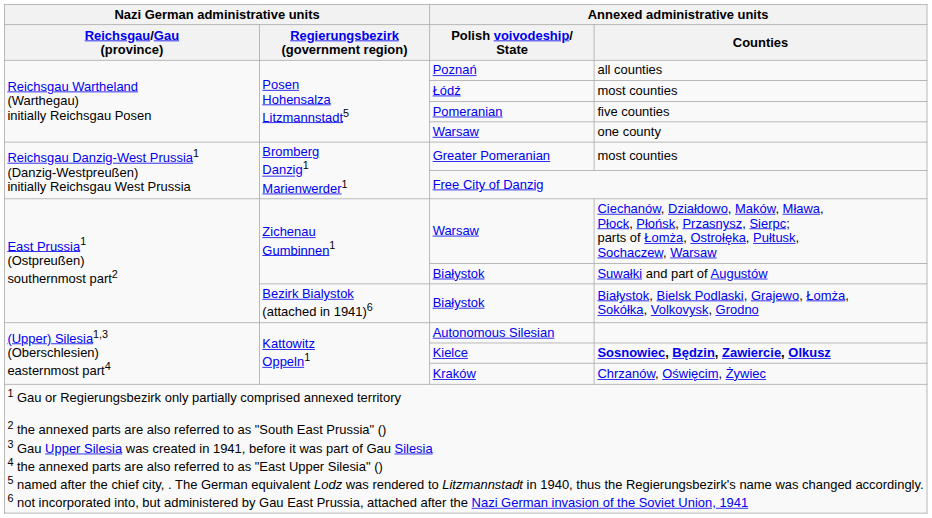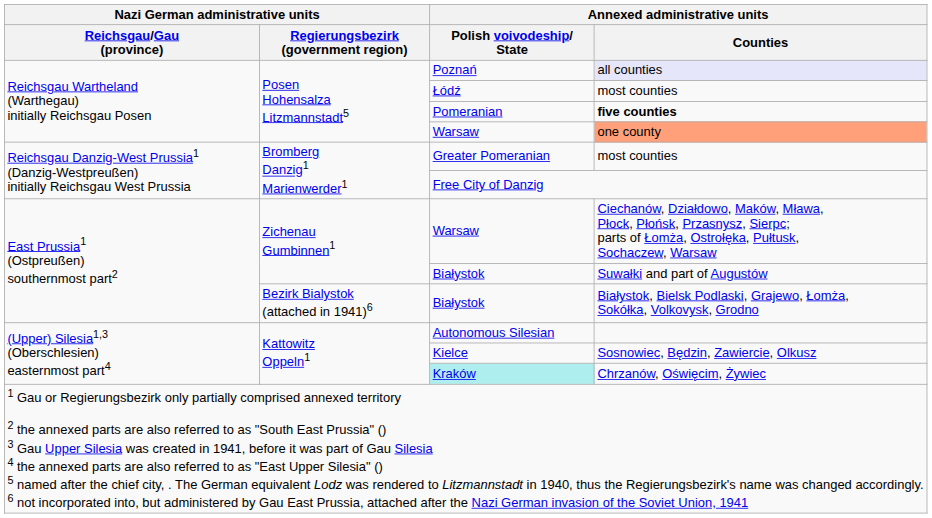(630, 70) no background -> (630, 70) lavender background
(633, 111) normal -> (637, 111) bold
(629, 132) no background -> (629, 132) lightsalmon background
(714, 353) bold -> (707, 353) normal
(454, 373) no background -> (454, 373) paleturquoise background
